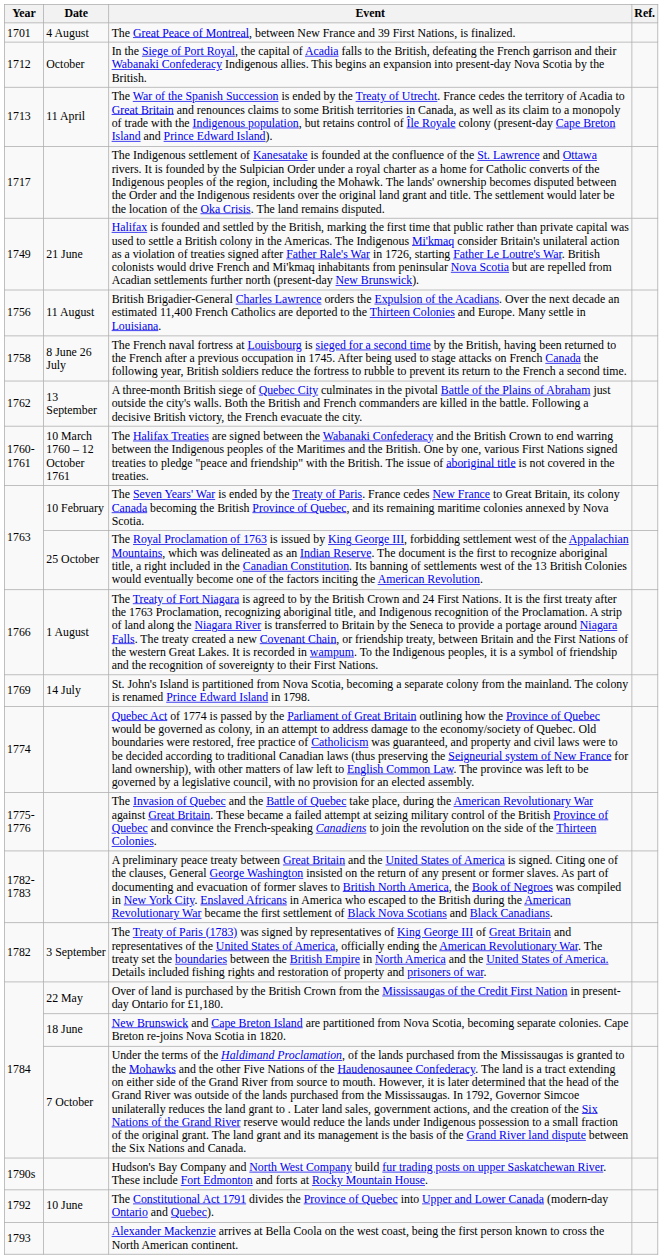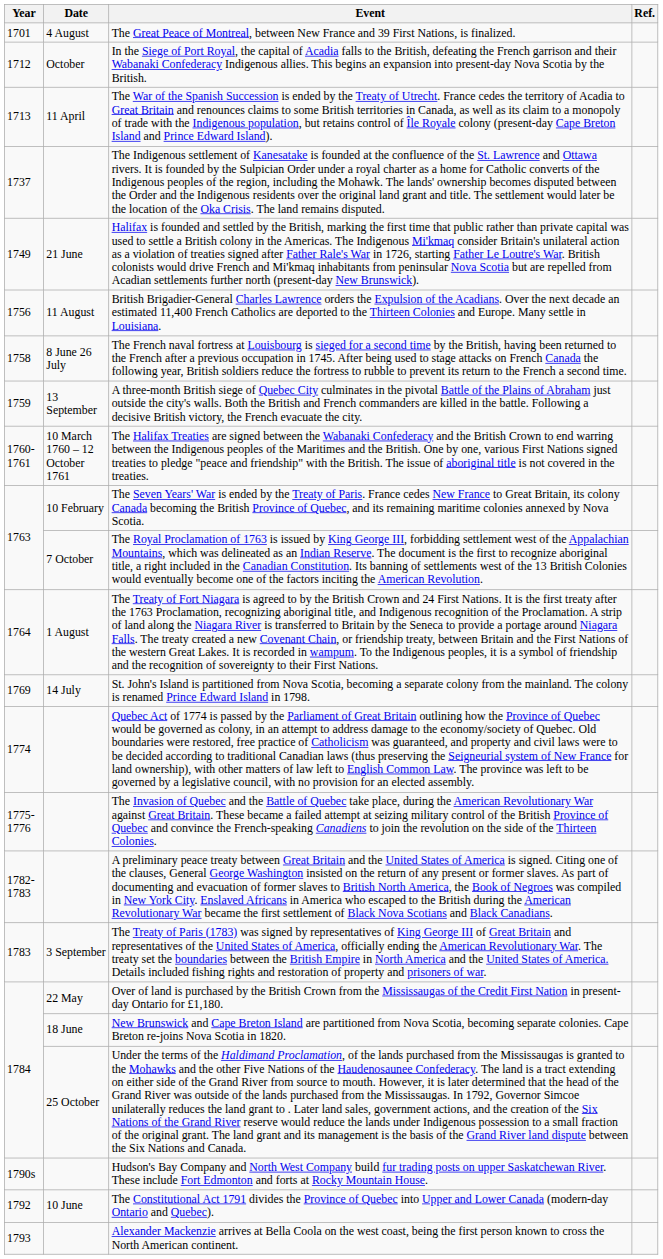(19, 182) 1717 -> (19, 182) 1737
(19, 403) 1762 -> (19, 403) 1759
(73, 560) 25 October -> (70, 560) 7 October
(19, 632) 1766 -> (19, 632) 1764
(19, 952) 1782 -> (19, 952) 1783
(70, 1102) 7 October -> (73, 1102) 25 October
